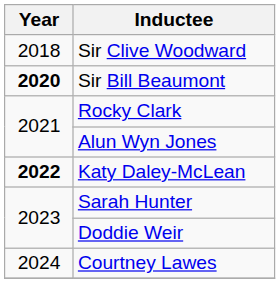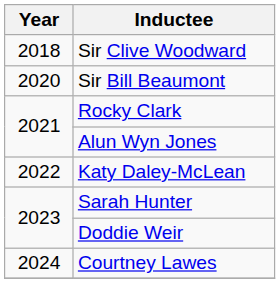(39, 80) bold -> (39, 80) normal
(39, 171) bold -> (39, 171) normal
